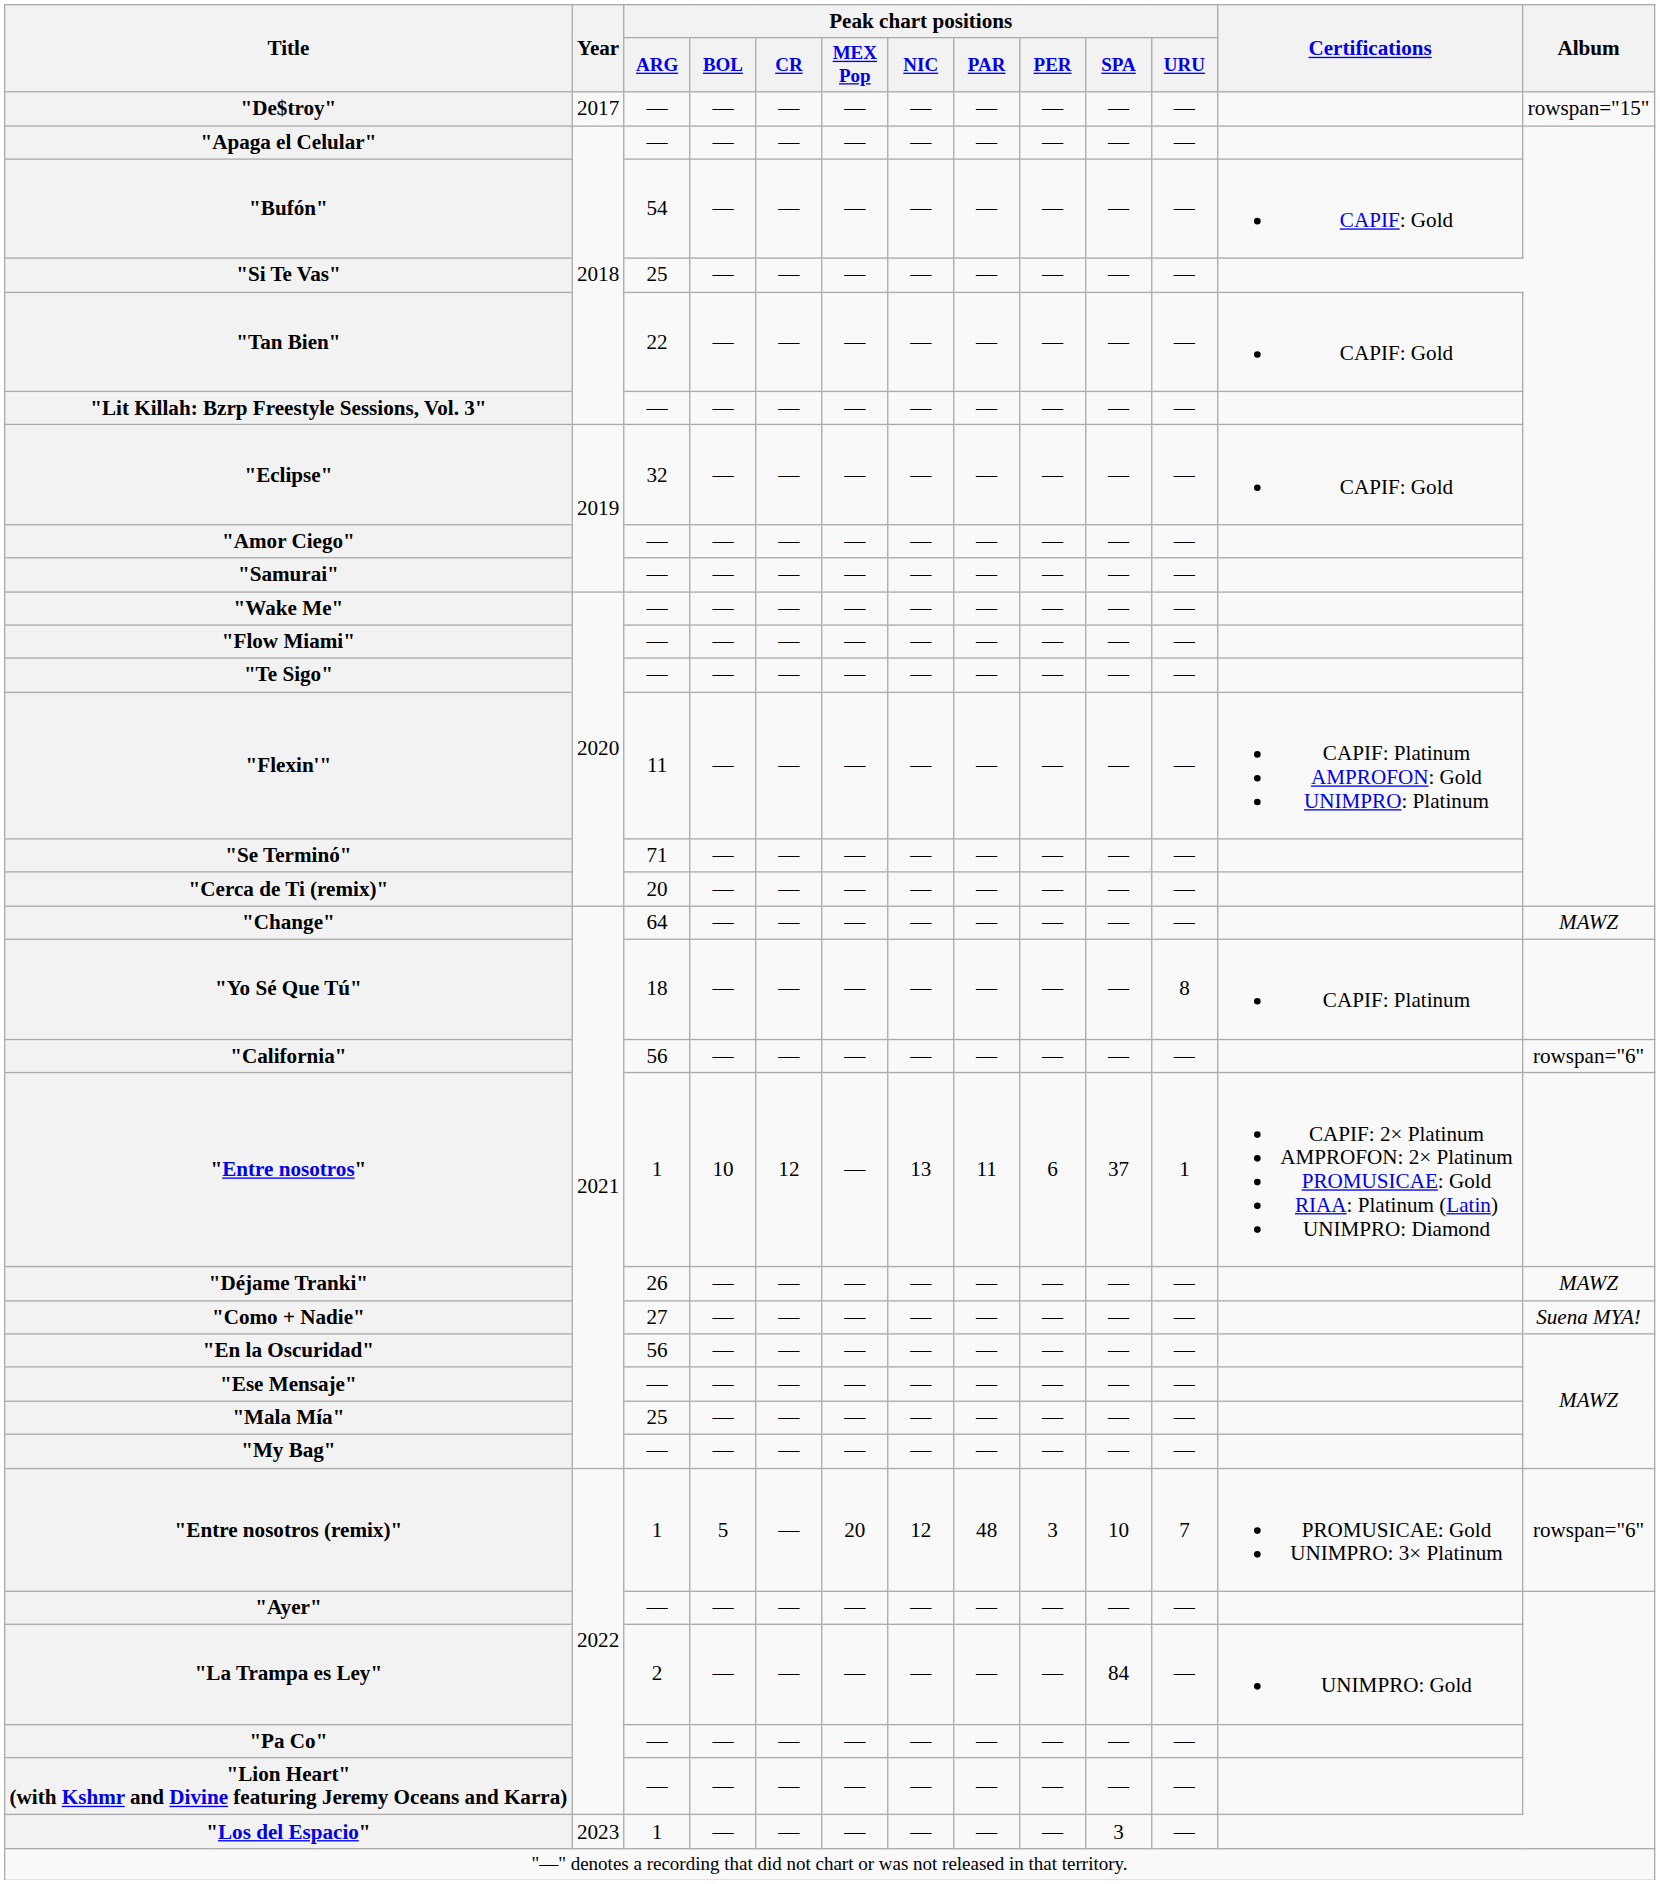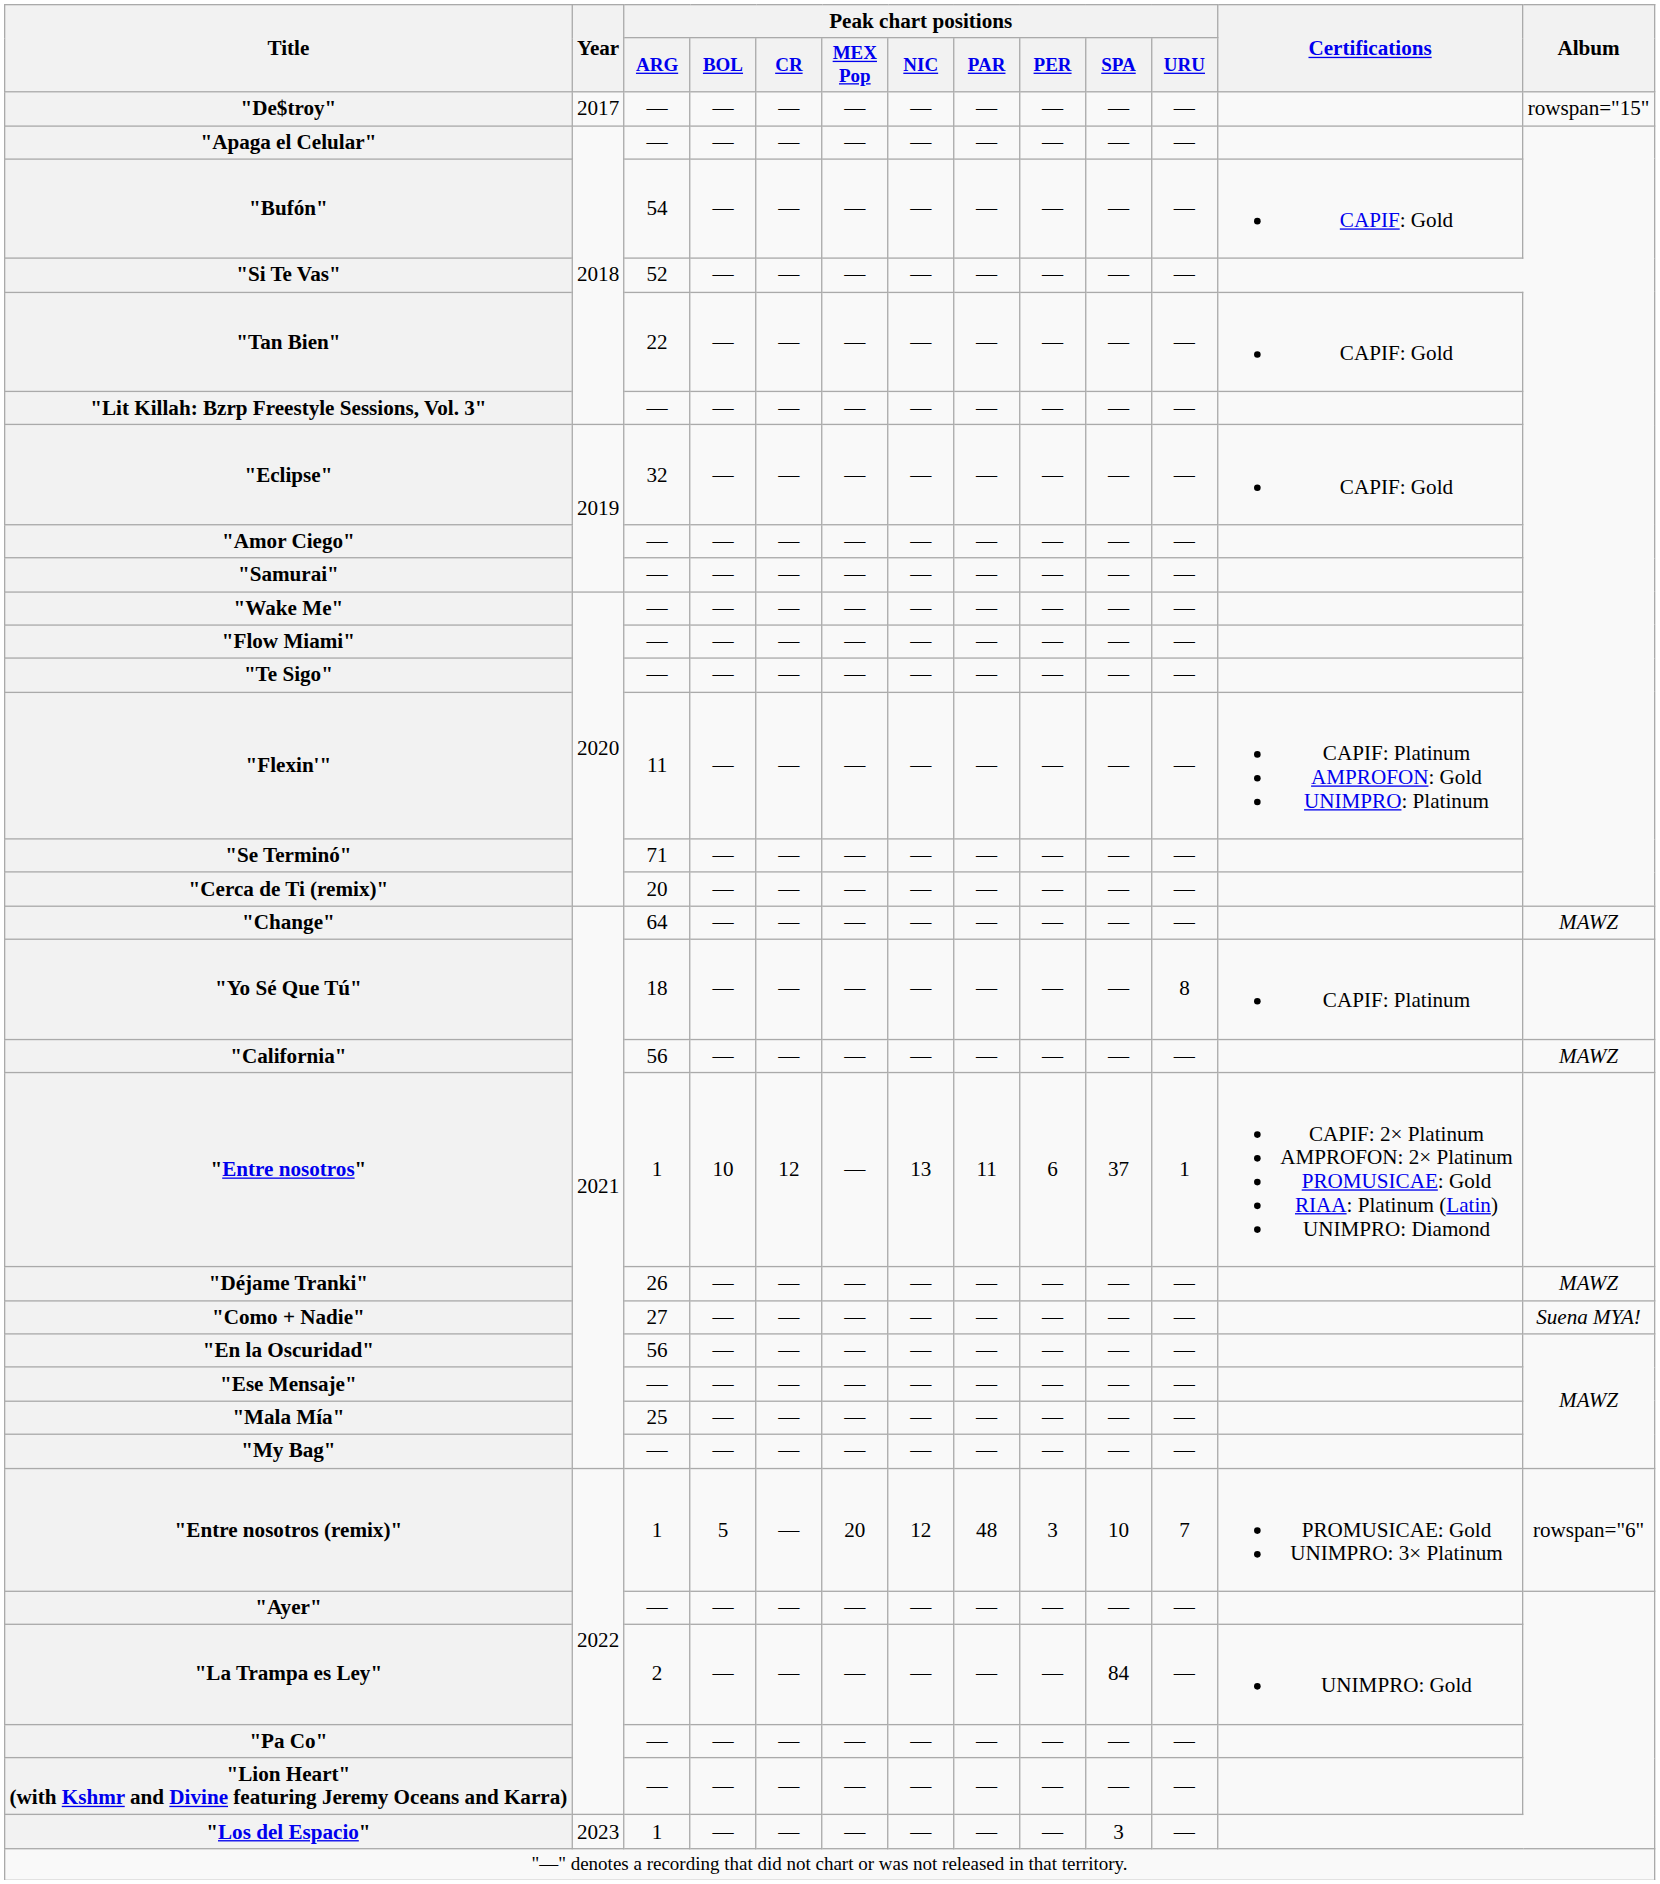(657, 275) 25 -> (657, 275) 52
(1589, 1055) rowspan="6" -> (1589, 1055) MAWZ
